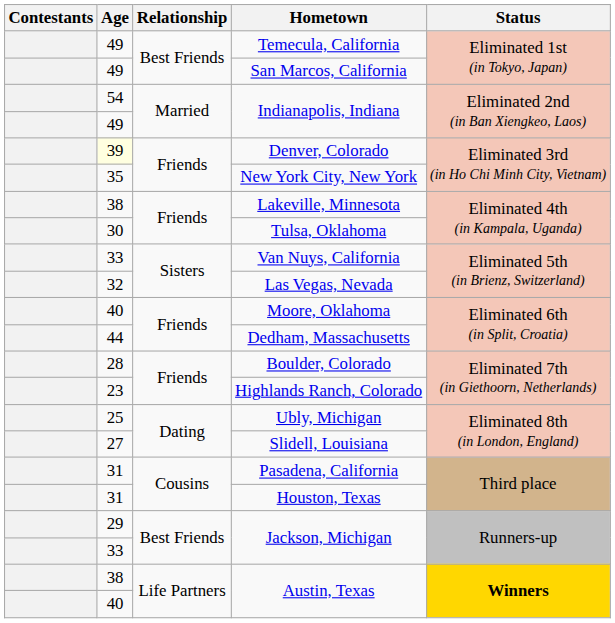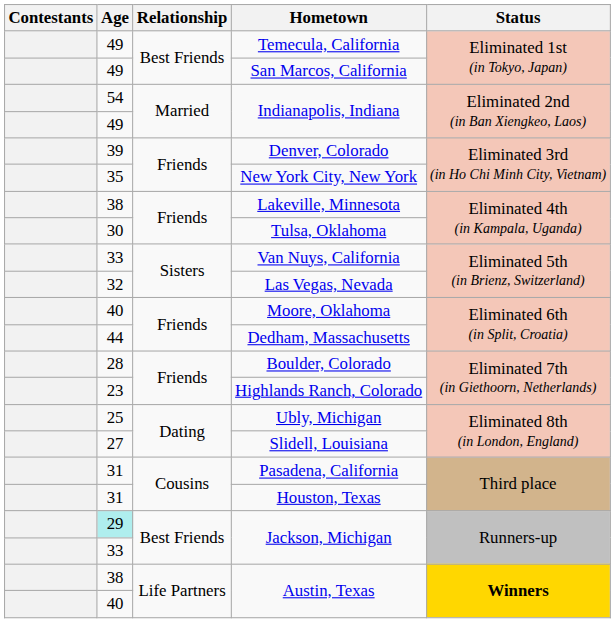(115, 151) lightyellow background -> (115, 151) no background
(115, 524) no background -> (115, 524) paleturquoise background
